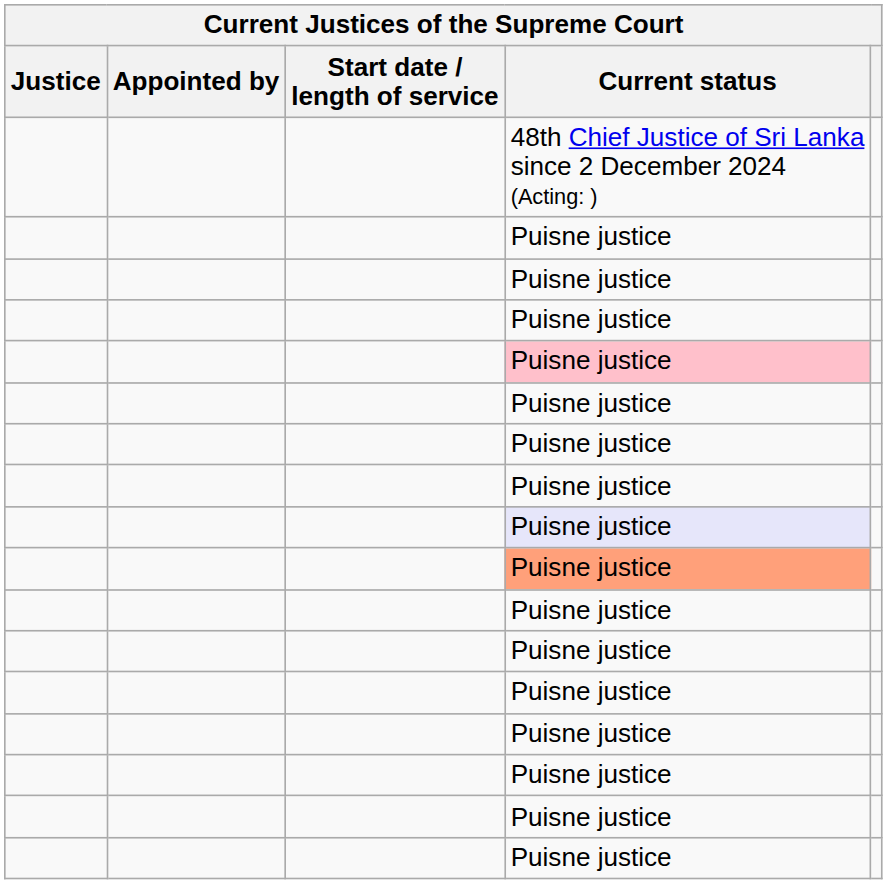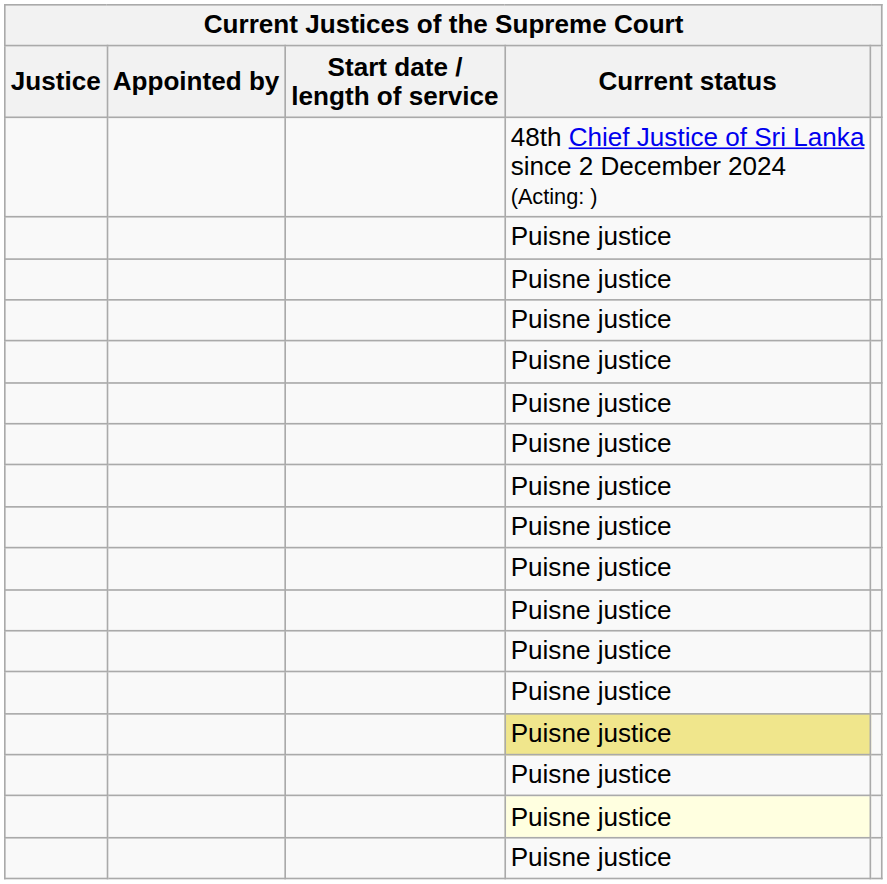(591, 361) pink background -> (591, 361) no background
(591, 526) lavender background -> (591, 526) no background
(591, 568) lightsalmon background -> (591, 568) no background
(591, 733) no background -> (591, 733) khaki background
(591, 816) no background -> (591, 816) lightyellow background
